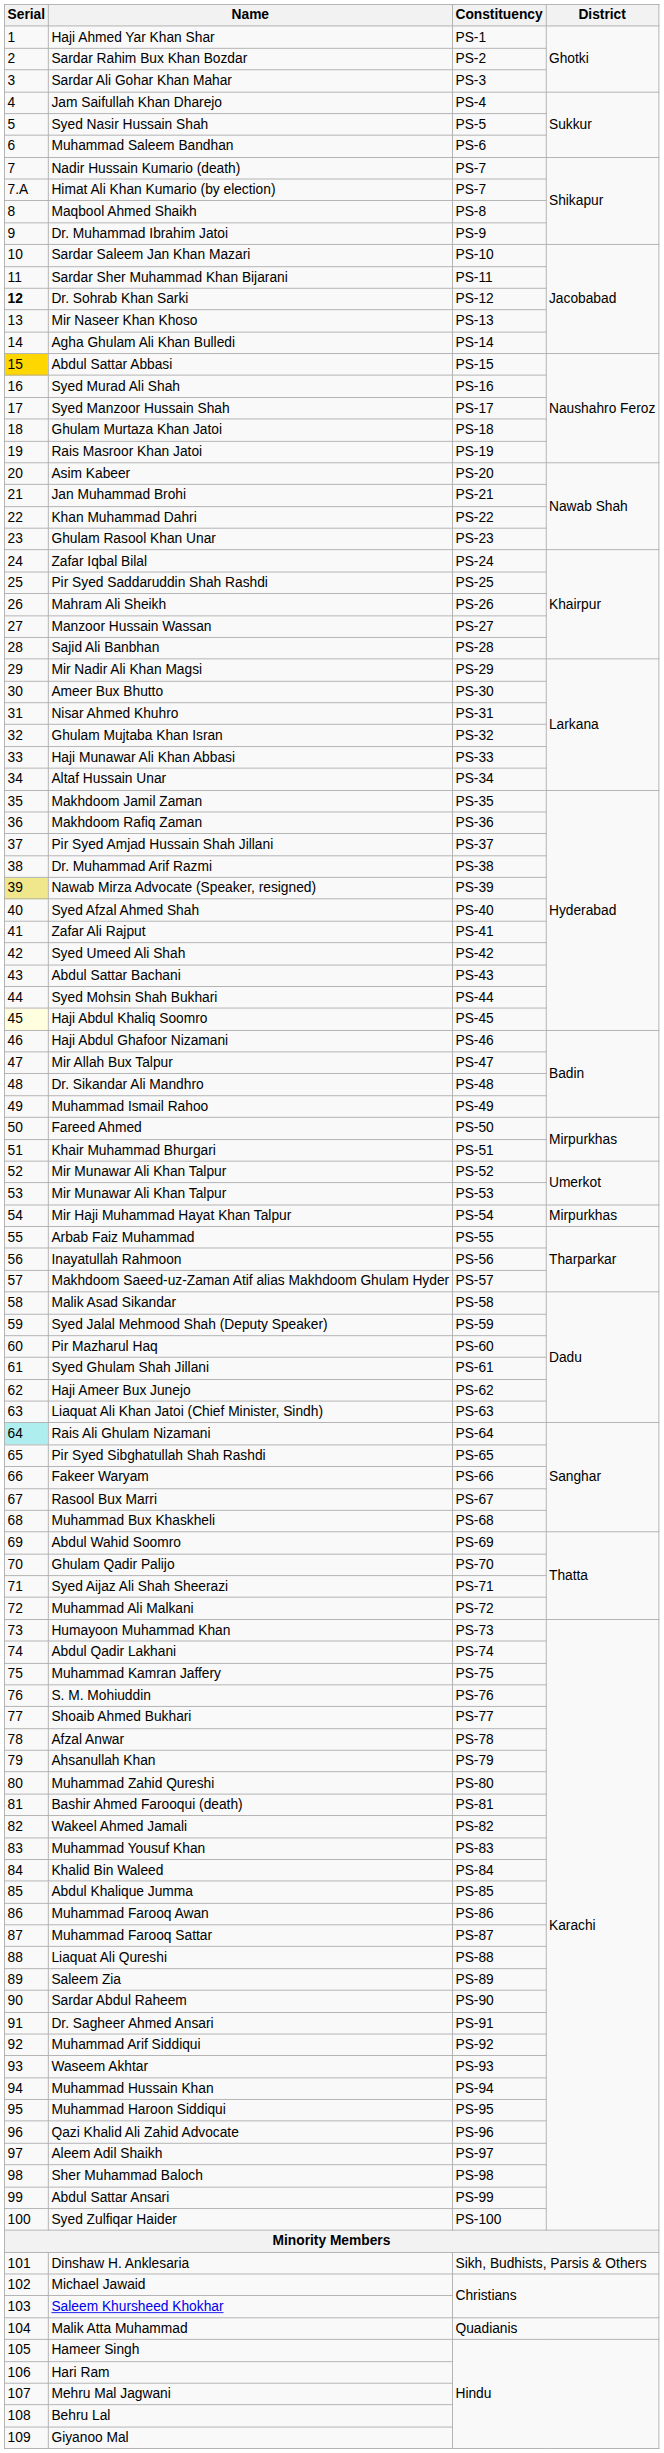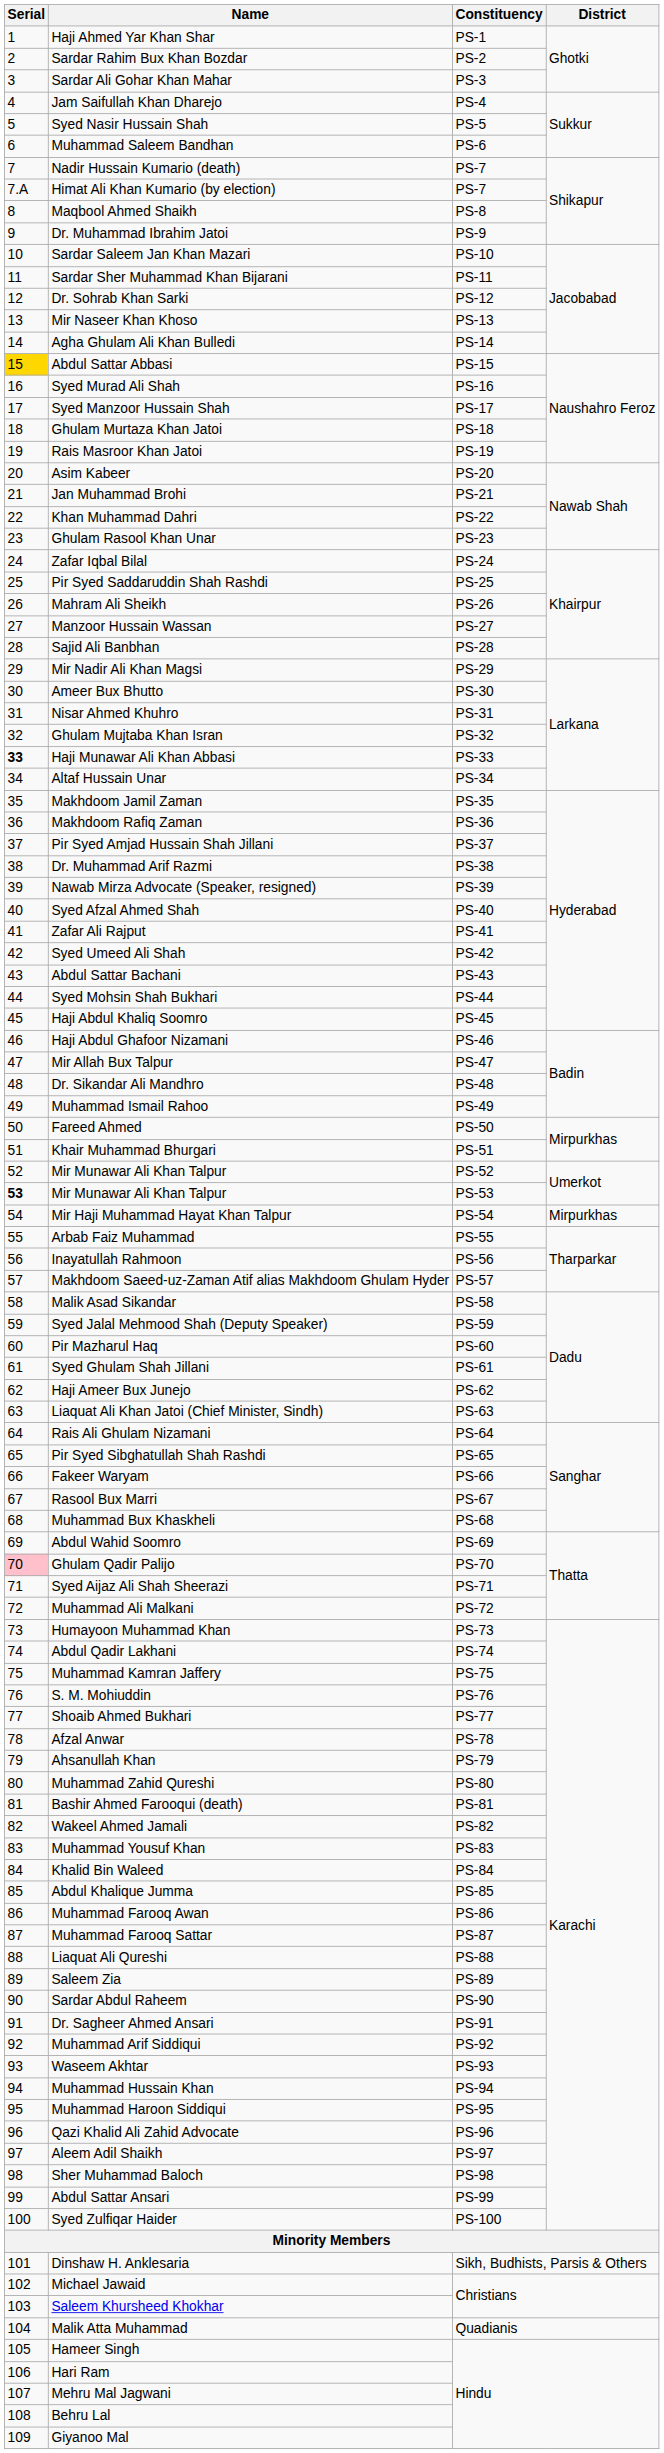(15, 299) bold -> (15, 299) normal
(15, 757) normal -> (15, 757) bold
(15, 888) khaki background -> (15, 888) no background
(15, 1019) lightyellow background -> (15, 1019) no background
(15, 1193) normal -> (15, 1193) bold
(15, 1433) paleturquoise background -> (15, 1433) no background
(15, 1564) no background -> (15, 1564) pink background
